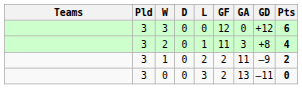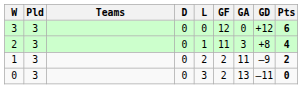columns swapped: (69, 12) <-> (165, 12)
